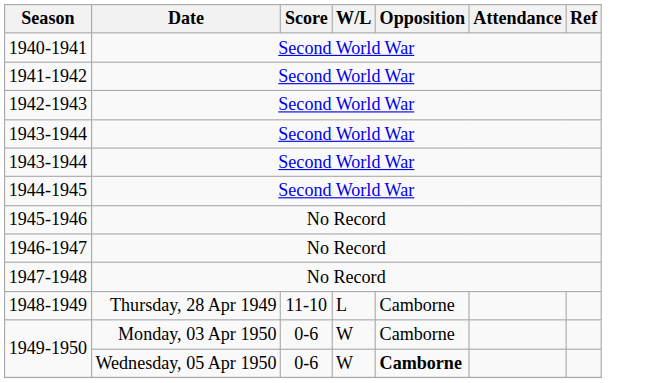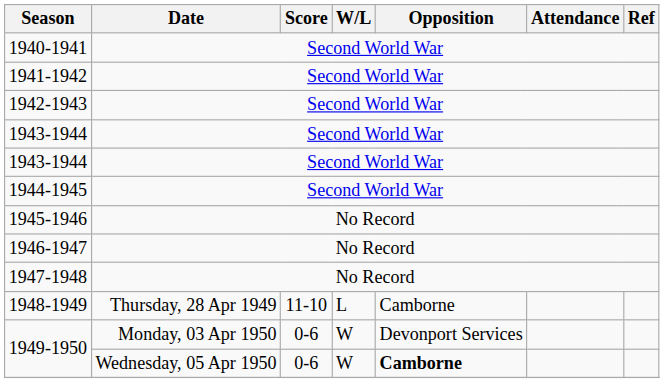(417, 334) Camborne -> (451, 334) Devonport Services
